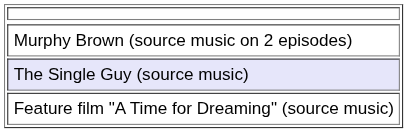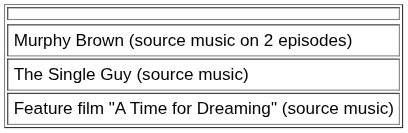(131, 74) lavender background -> (131, 74) no background
